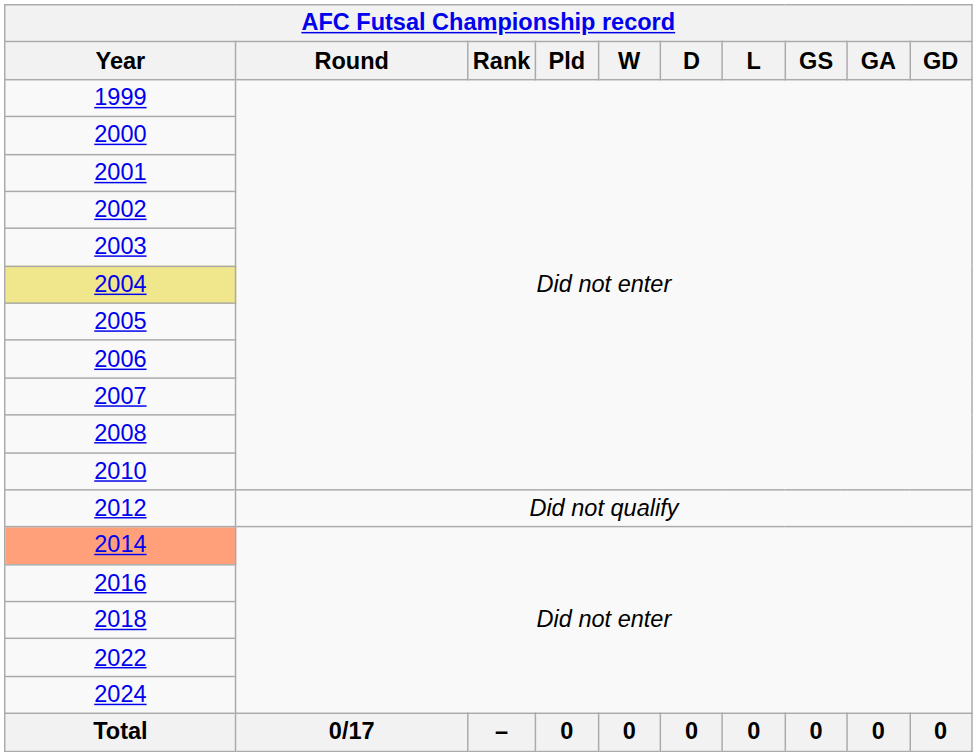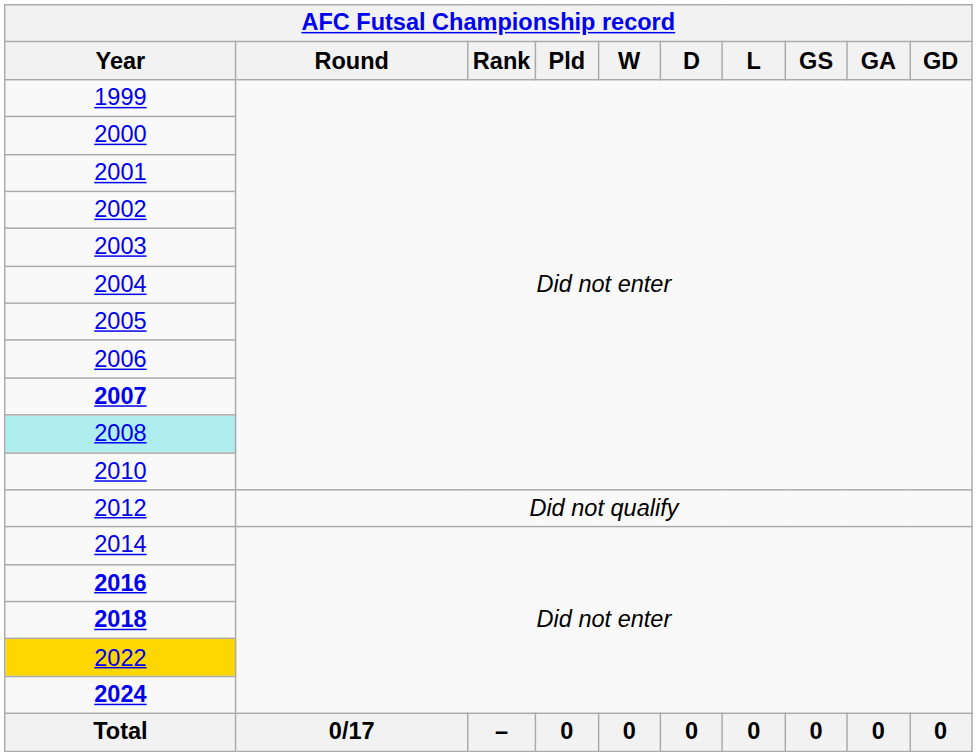(120, 284) khaki background -> (120, 284) no background
(120, 396) normal -> (120, 396) bold
(120, 433) no background -> (120, 433) paleturquoise background
(120, 545) lightsalmon background -> (120, 545) no background
(120, 582) normal -> (120, 582) bold
(120, 619) normal -> (120, 619) bold
(120, 657) no background -> (120, 657) gold background
(120, 694) normal -> (120, 694) bold
